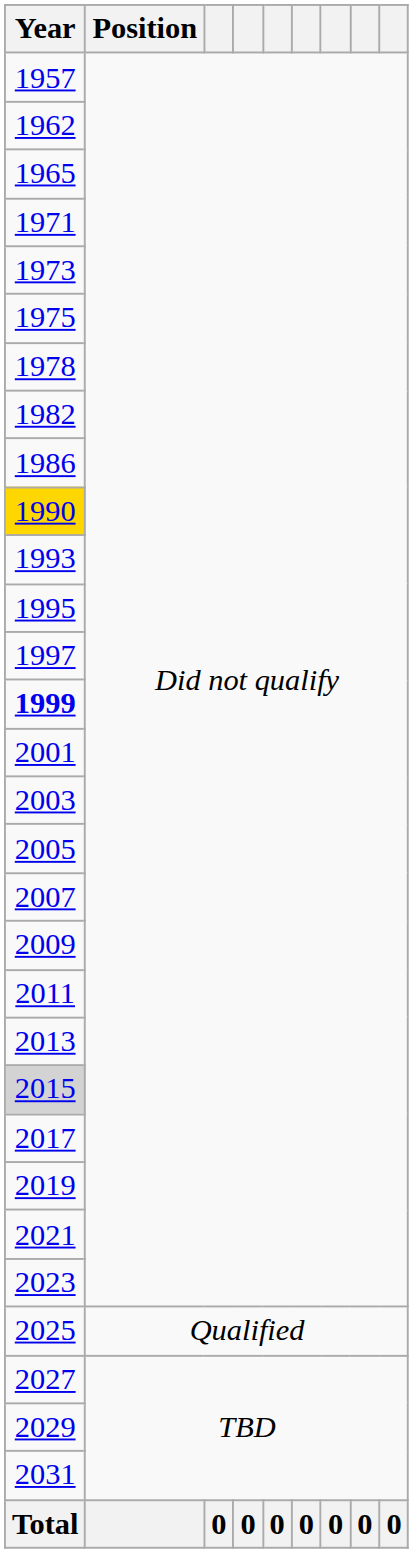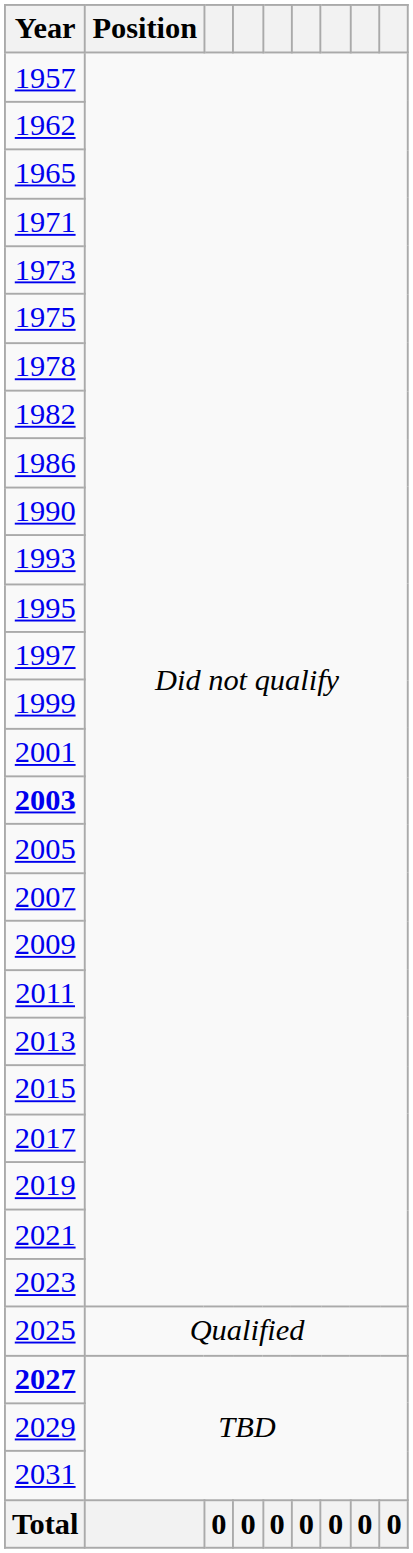(45, 510) gold background -> (45, 510) no background
(45, 703) bold -> (45, 703) normal
(45, 800) normal -> (45, 800) bold
(45, 1089) lightgrey background -> (45, 1089) no background
(45, 1378) normal -> (45, 1378) bold
